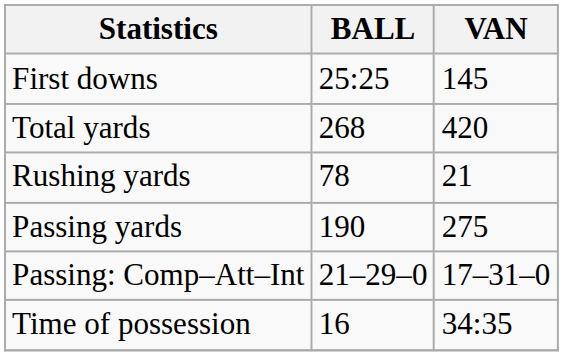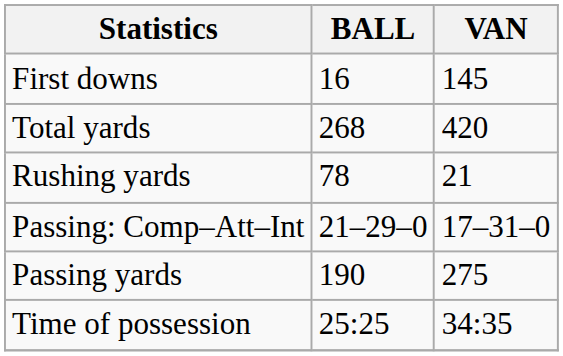(354, 78) 25:25 -> (334, 78) 16
rows swapped: (97, 226) <-> (158, 275)
(334, 324) 16 -> (354, 324) 25:25
